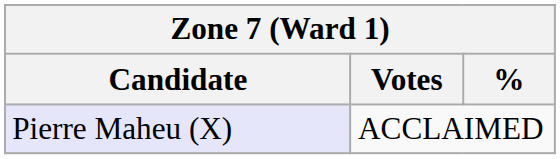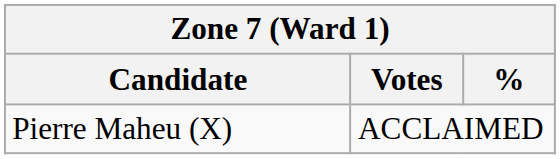(122, 128) lavender background -> (122, 128) no background
